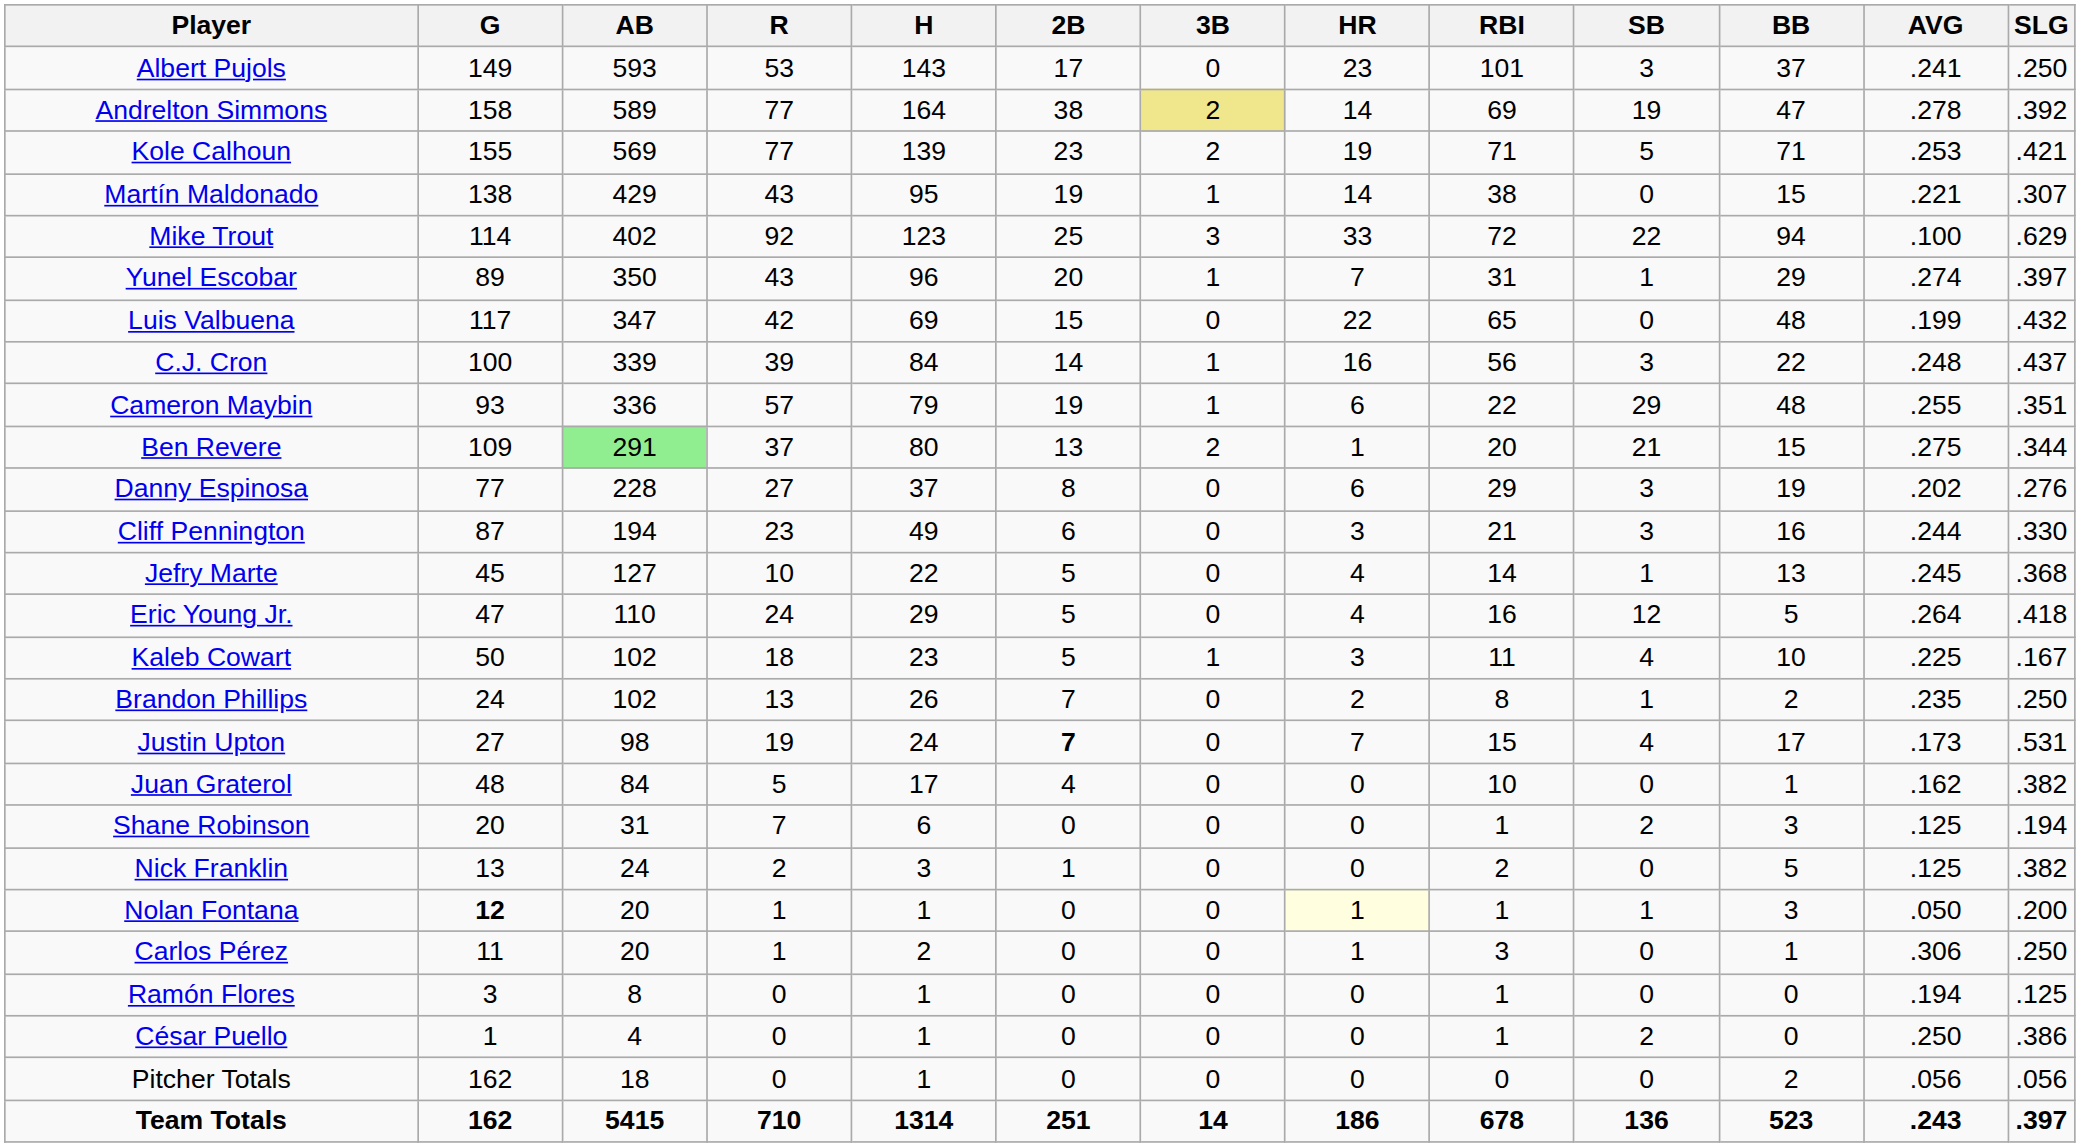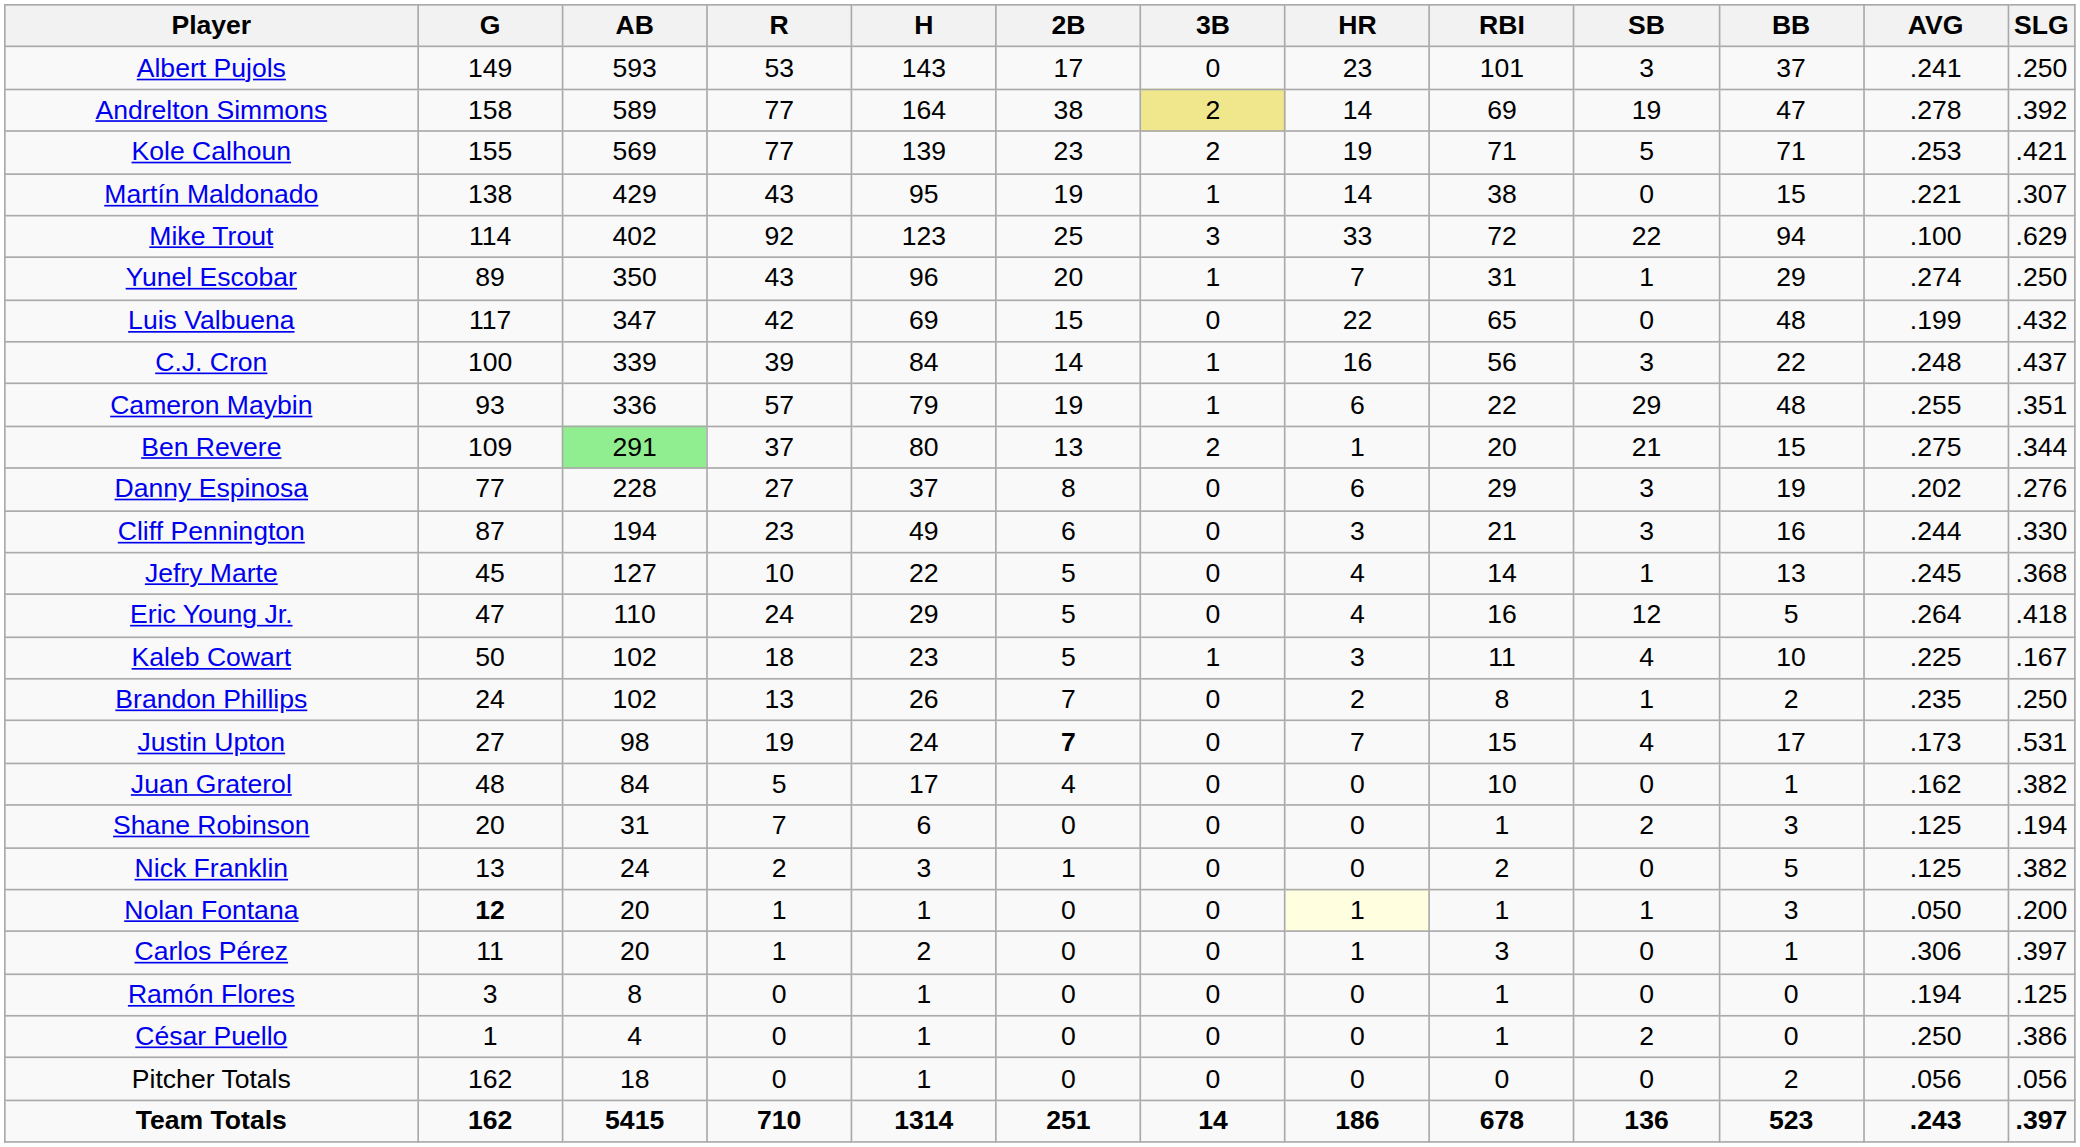(2041, 278) .397 -> (2041, 278) .250
(2041, 952) .250 -> (2041, 952) .397
